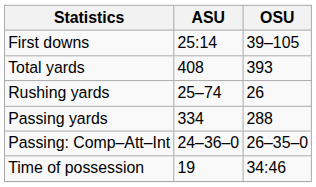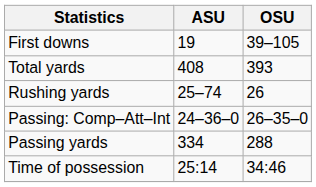(197, 43) 25:14 -> (186, 43) 19
rows swapped: (58, 118) <-> (89, 143)
(186, 168) 19 -> (197, 168) 25:14
